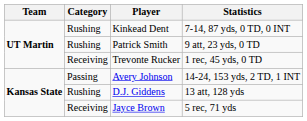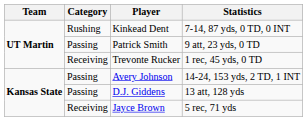(84, 44) Rushing -> (82, 44) Passing
(84, 92) Rushing -> (82, 92) Passing
